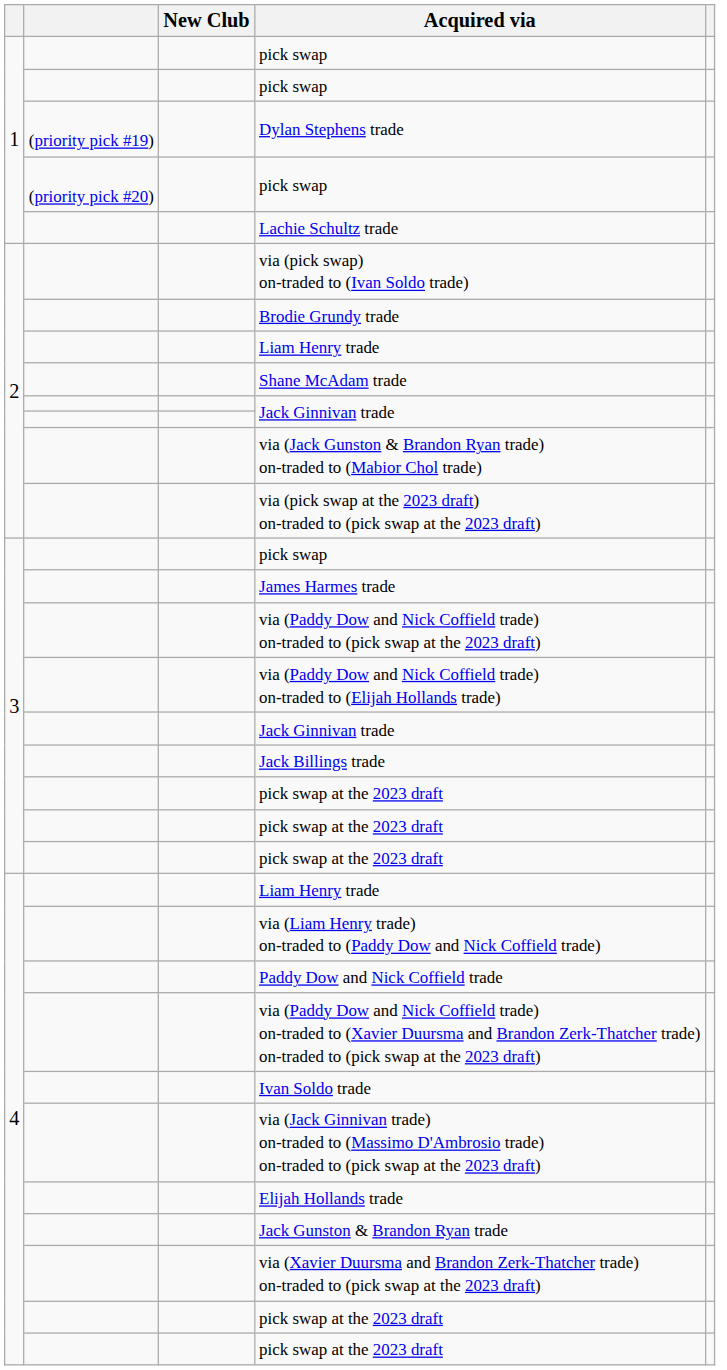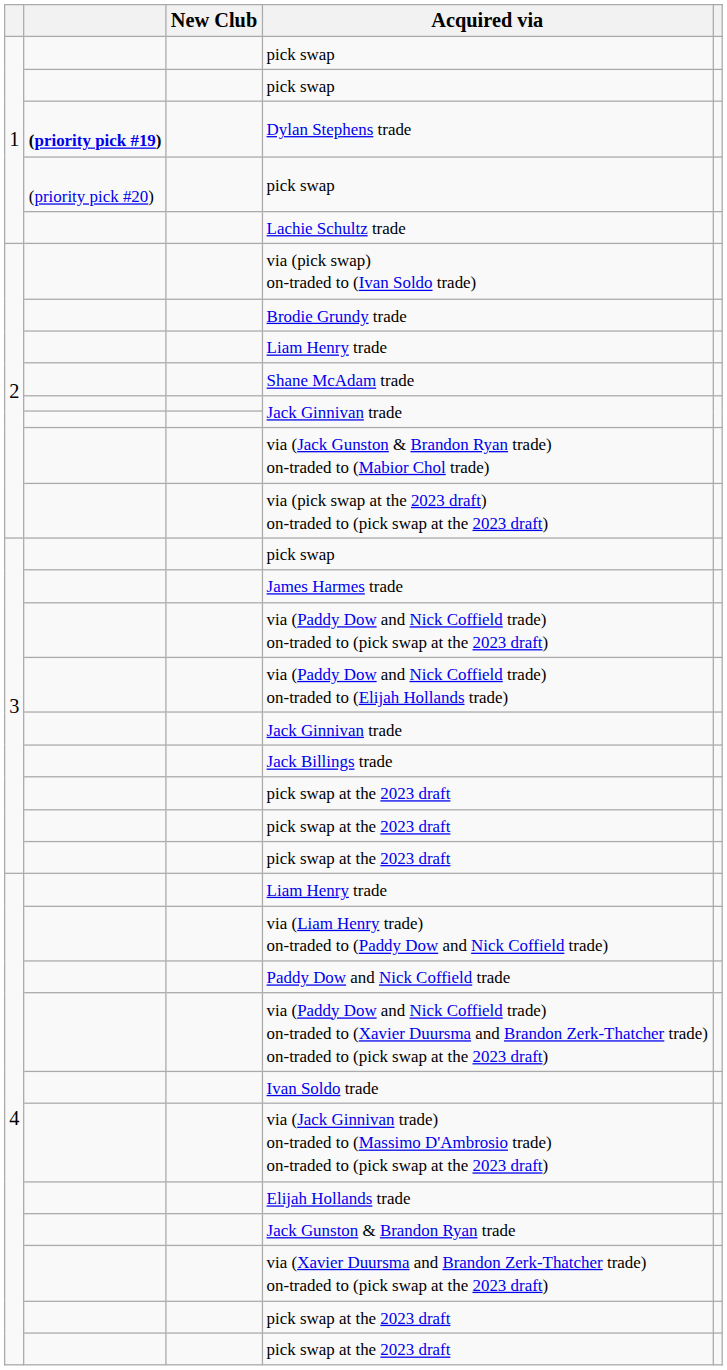(91, 141) normal -> (95, 140) bold
